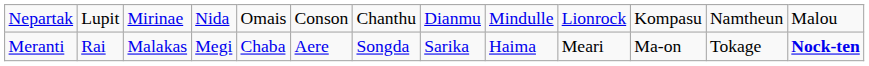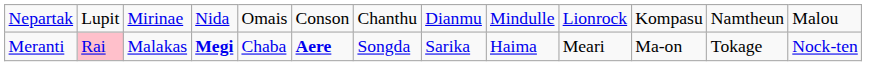(93, 46) no background -> (93, 46) pink background
(214, 46) normal -> (214, 46) bold
(312, 46) normal -> (313, 46) bold
(826, 46) bold -> (825, 46) normal
